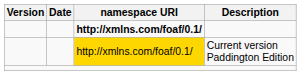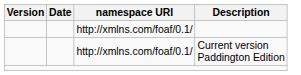(139, 29) bold -> (135, 29) normal
(135, 51) gold background -> (135, 51) no background
